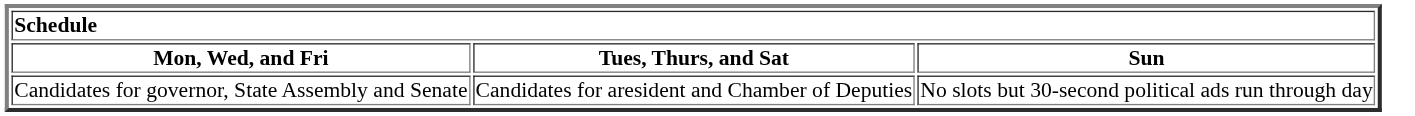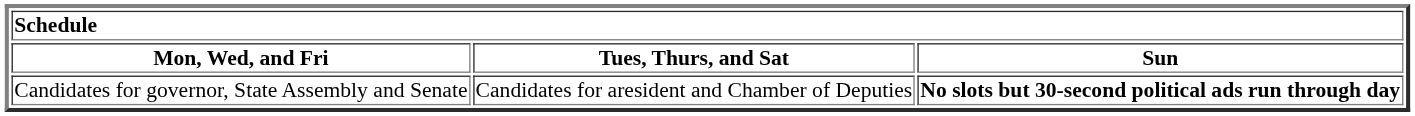(1147, 90) normal -> (1160, 90) bold
